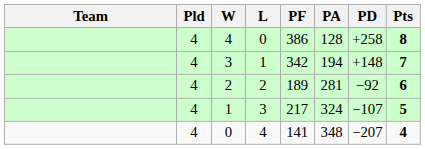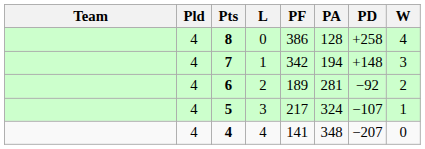columns swapped: (228, 16) <-> (403, 16)
